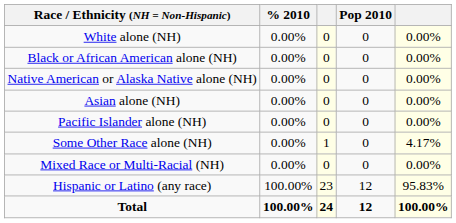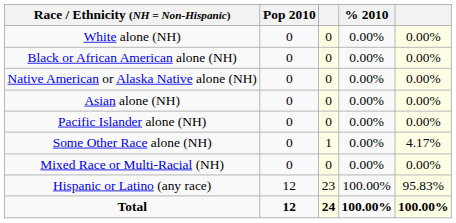columns swapped: (366, 15) <-> (288, 15)
